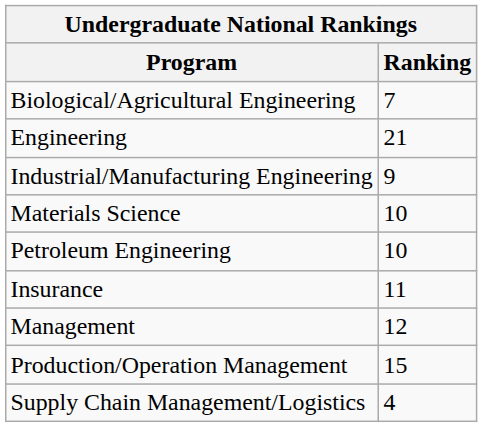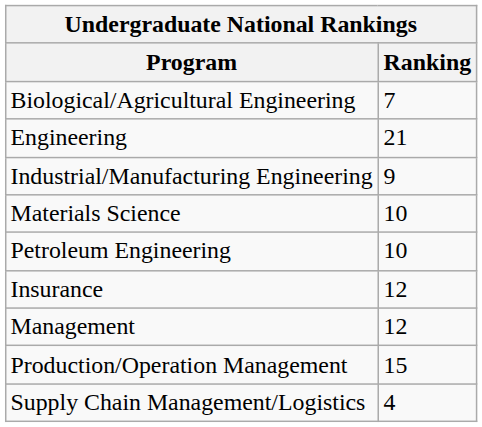(395, 288) 11 -> (396, 288) 12
